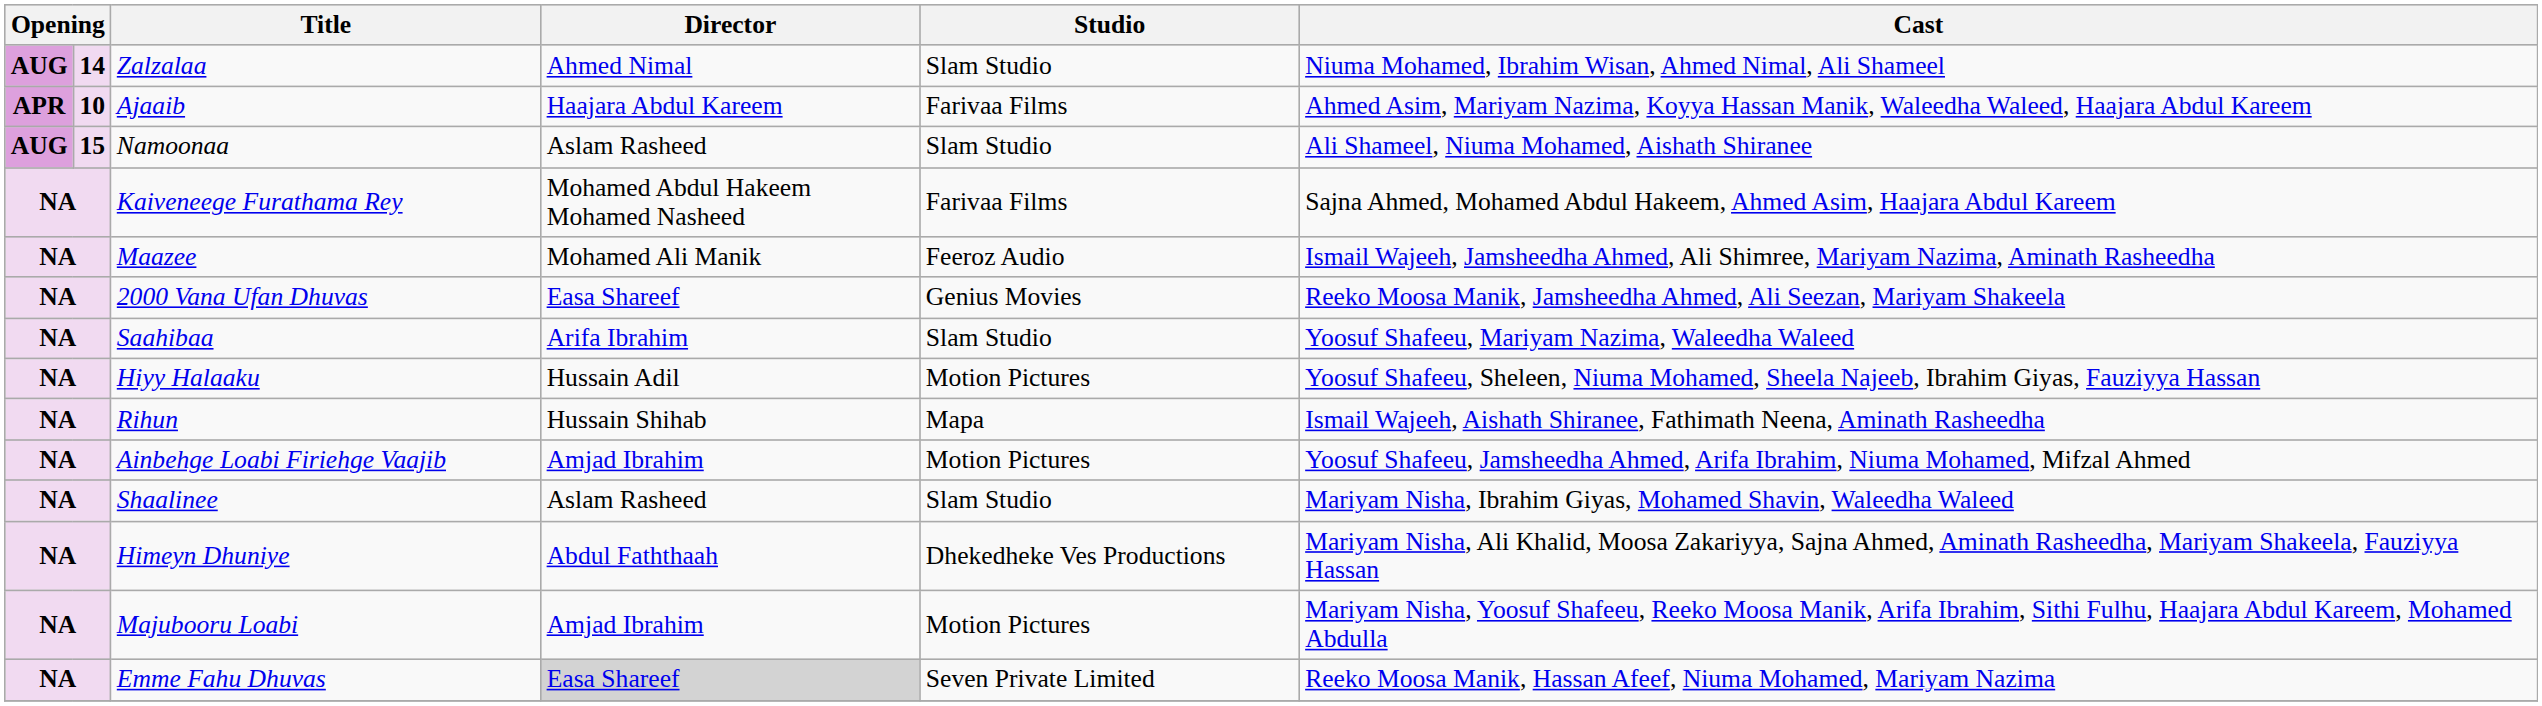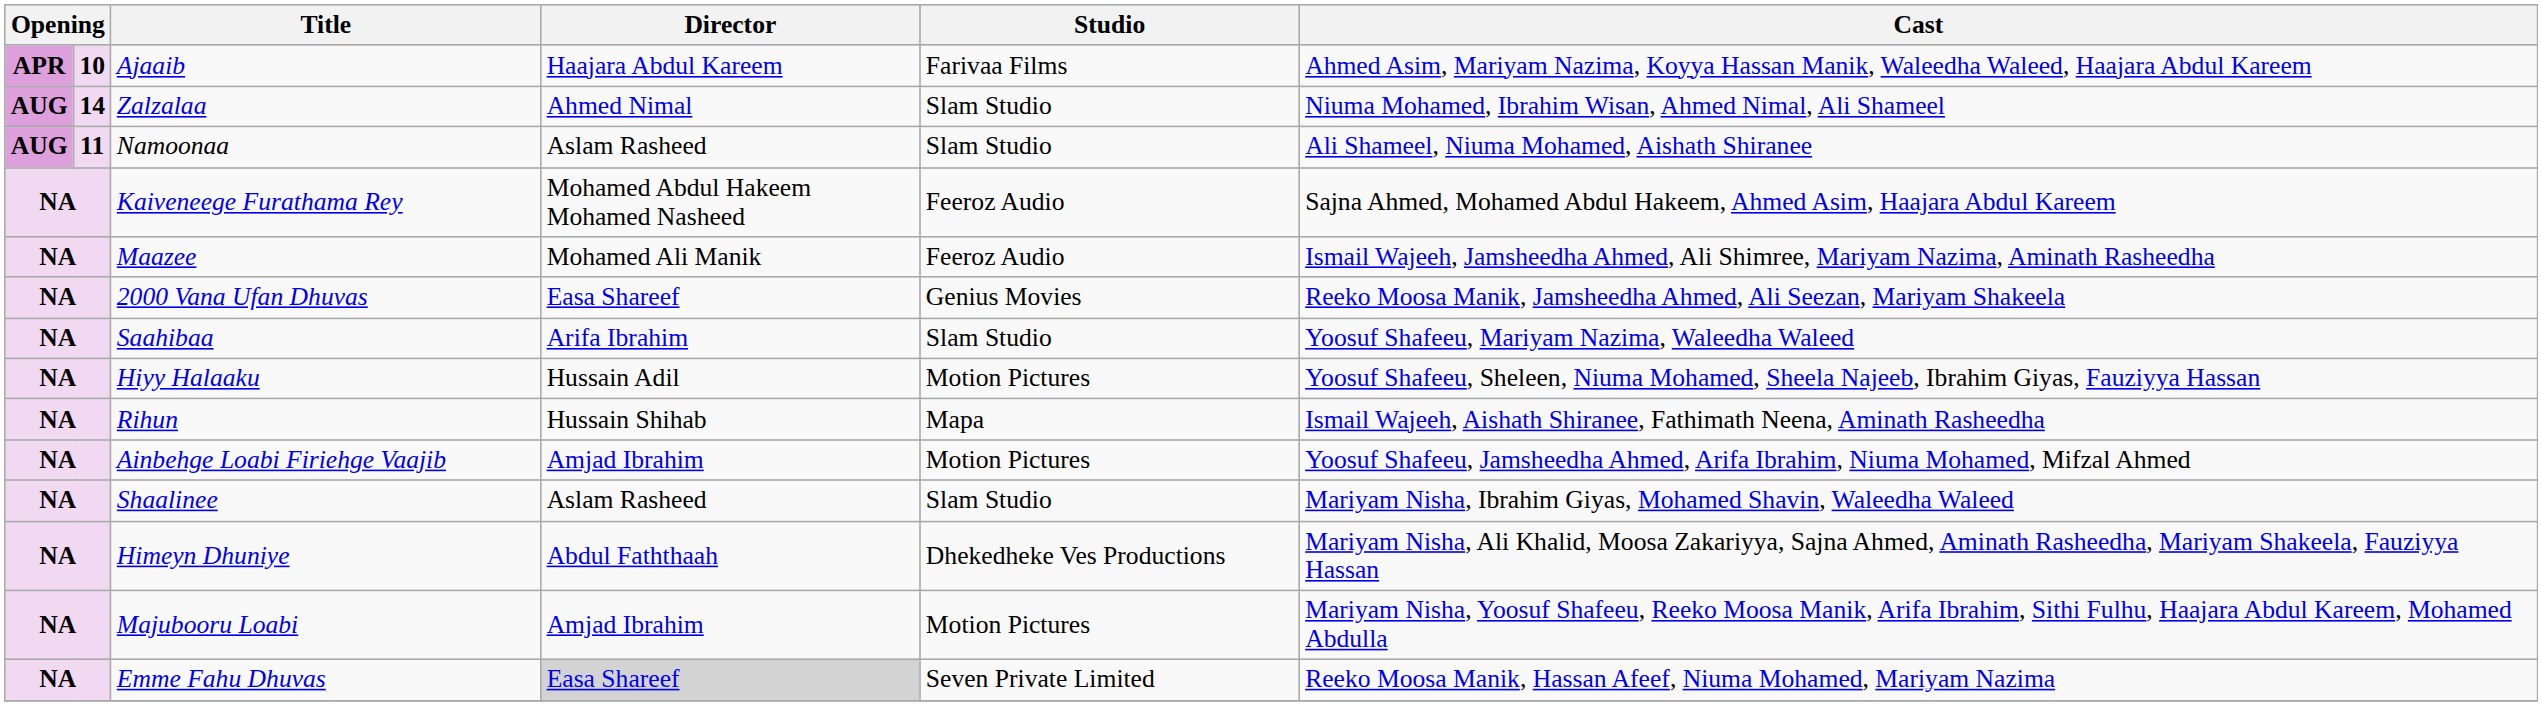rows swapped: (151, 106) <-> (162, 65)
(92, 146) 15 -> (92, 146) 11
(997, 201) Farivaa Films -> (995, 201) Feeroz Audio
